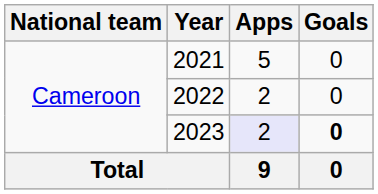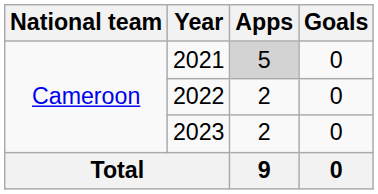(264, 59) no background -> (264, 59) lightgrey background
(264, 133) lavender background -> (264, 133) no background
(336, 133) bold -> (336, 133) normal
